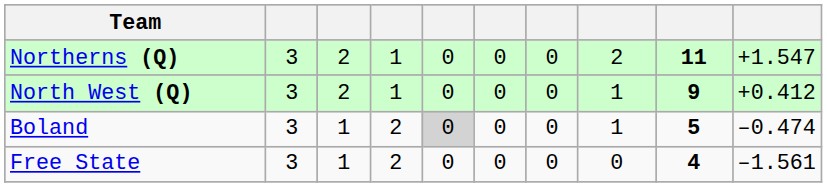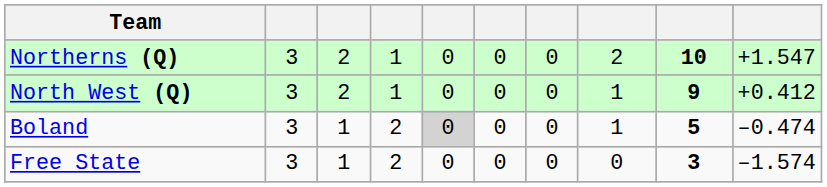(694, 58) 11 -> (694, 58) 10
(694, 164) 4 -> (694, 164) 3
(777, 164) –1.561 -> (777, 164) –1.574
